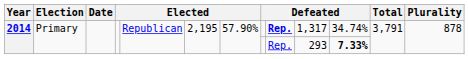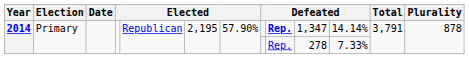(312, 29) 1,317 -> (312, 29) 1,347
(350, 29) 34.74% -> (350, 29) 14.14%
(318, 45) 293 -> (318, 45) 278
(353, 45) bold -> (353, 45) normal
